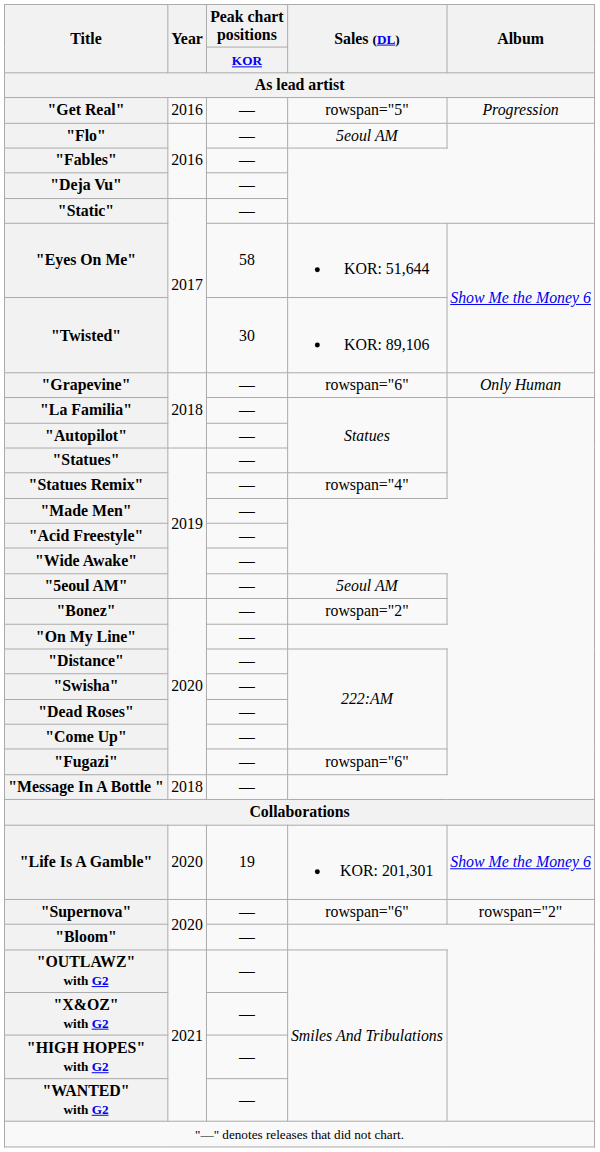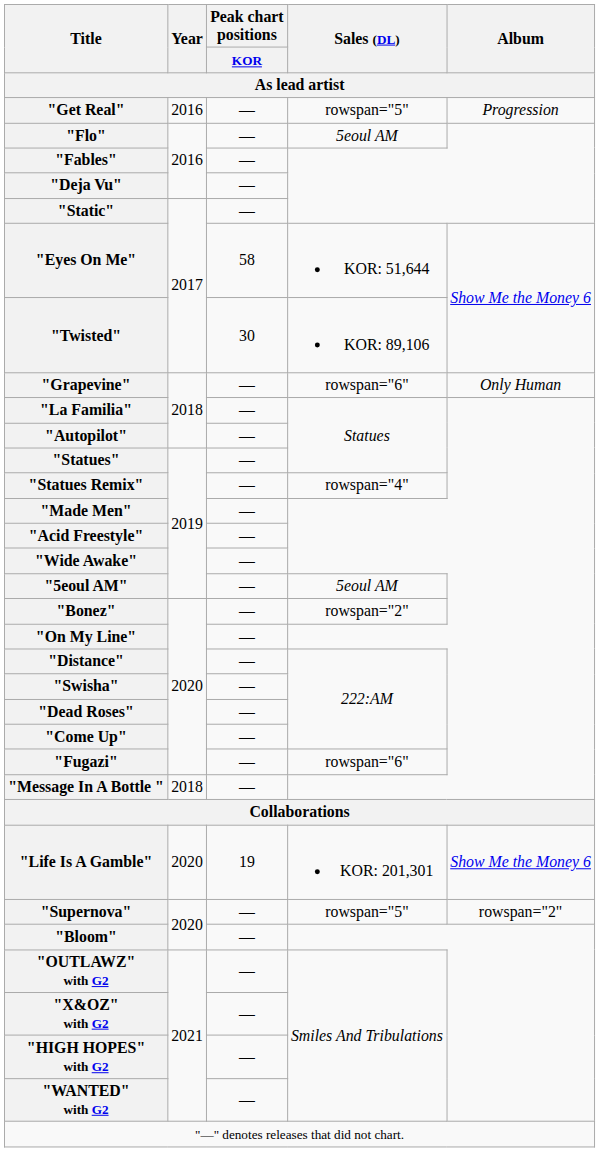(367, 911) rowspan="6" -> (367, 911) rowspan="5"
